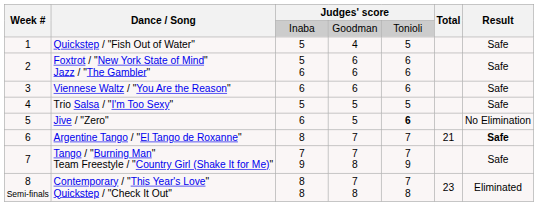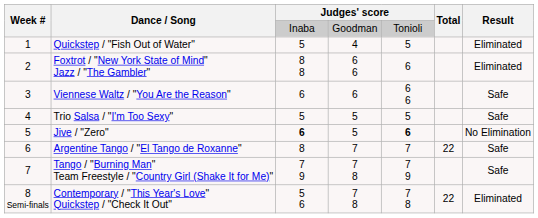(498, 45) Safe -> (498, 45) Eliminated
(302, 67) 5 6 -> (302, 67) 8 8
(408, 67) 6 6 -> (408, 67) 6
(498, 67) Safe -> (498, 67) Eliminated
(408, 89) 6 -> (408, 94) 6 6
(302, 121) normal -> (302, 133) bold
(448, 137) 21 -> (448, 149) 22
(498, 137) bold -> (498, 149) normal
(302, 187) 8 8 -> (302, 199) 5 6
(448, 187) 23 -> (448, 199) 22
